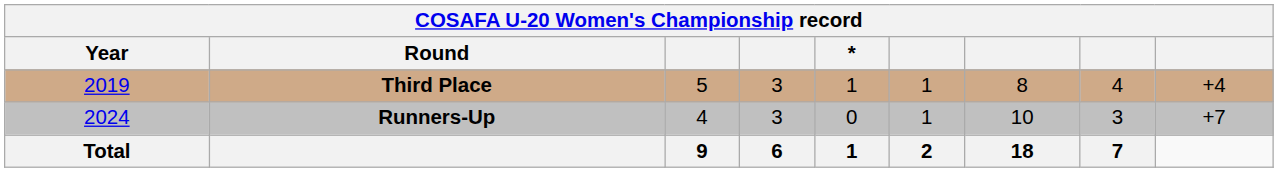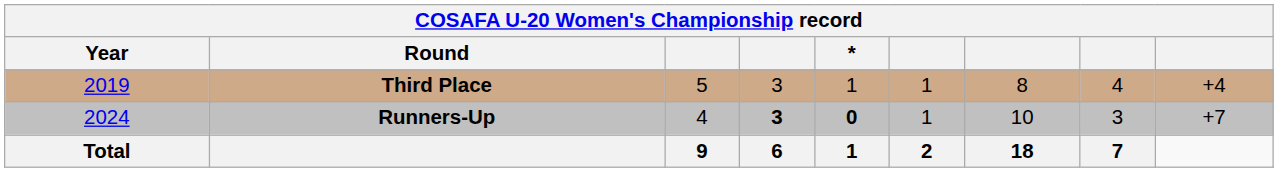(777, 118) normal -> (777, 118) bold
(852, 118) normal -> (852, 118) bold
